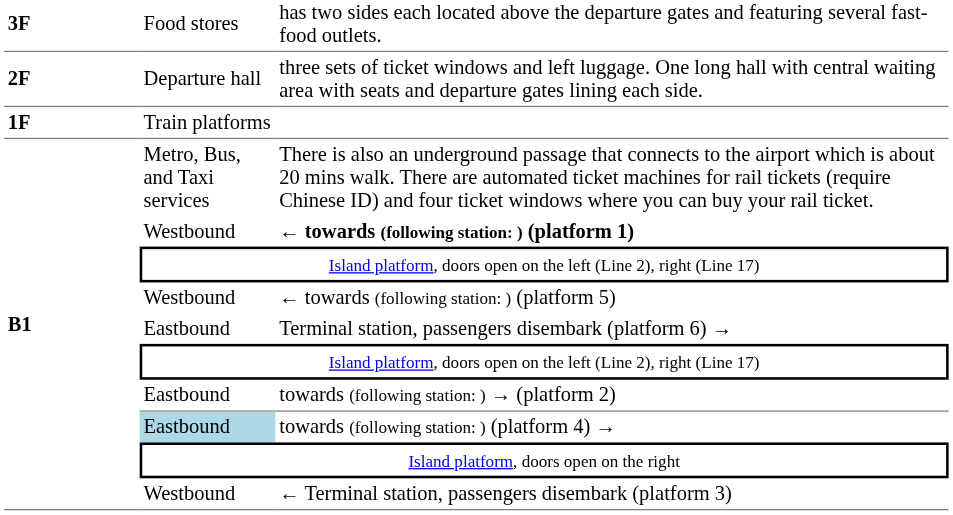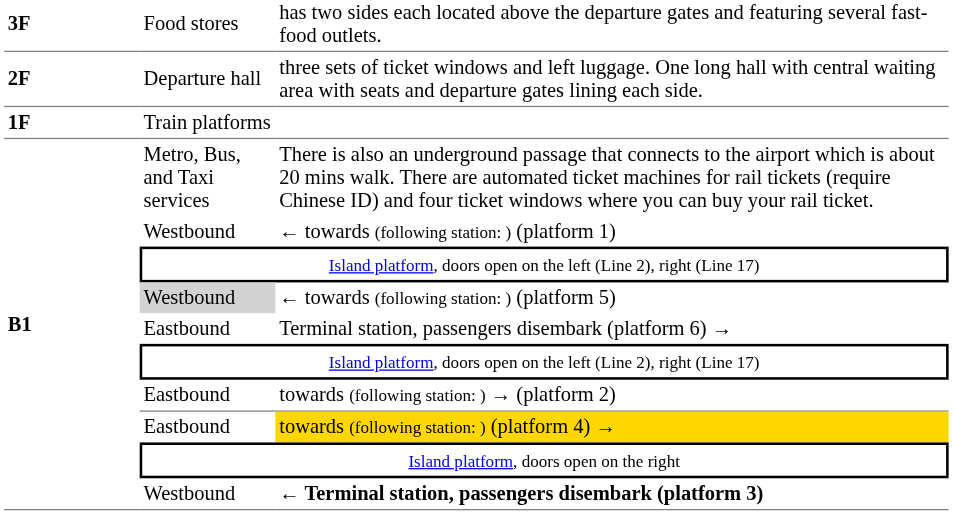(457, 231) bold -> (448, 231) normal
(189, 297) no background -> (189, 297) lightgrey background
(187, 426) lightblue background -> (187, 426) no background
(448, 426) no background -> (448, 426) gold background
(506, 493) normal -> (521, 493) bold
